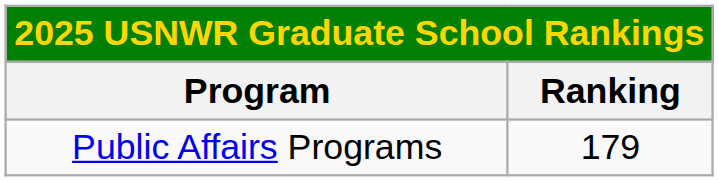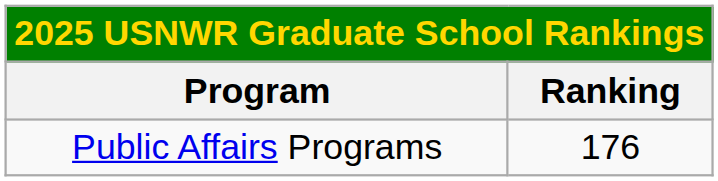(610, 146) 179 -> (610, 146) 176
